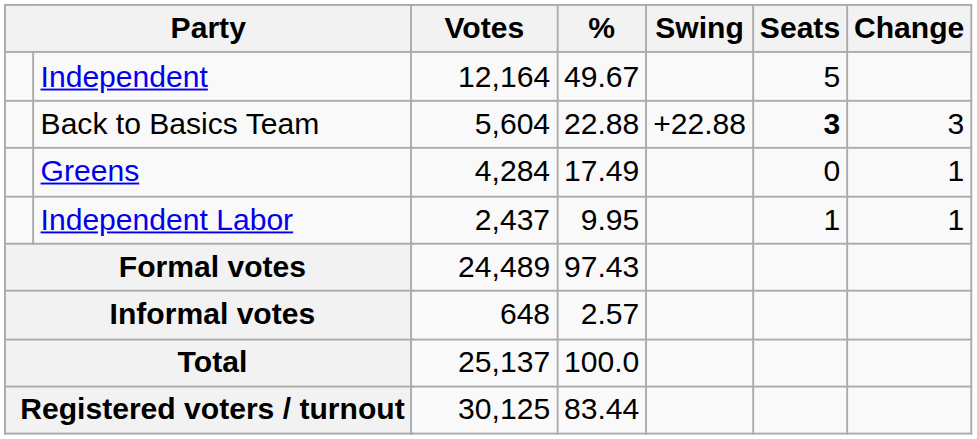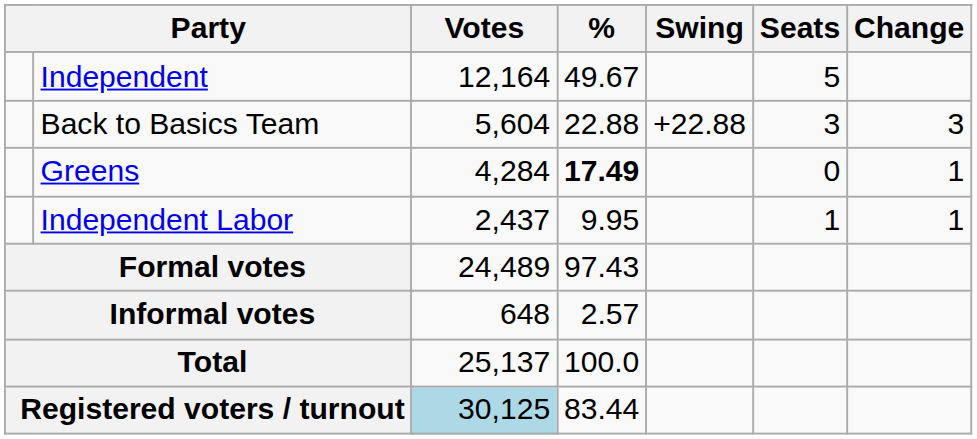(832, 123) bold -> (832, 123) normal
(602, 171) normal -> (602, 171) bold
(504, 409) no background -> (504, 409) lightblue background
